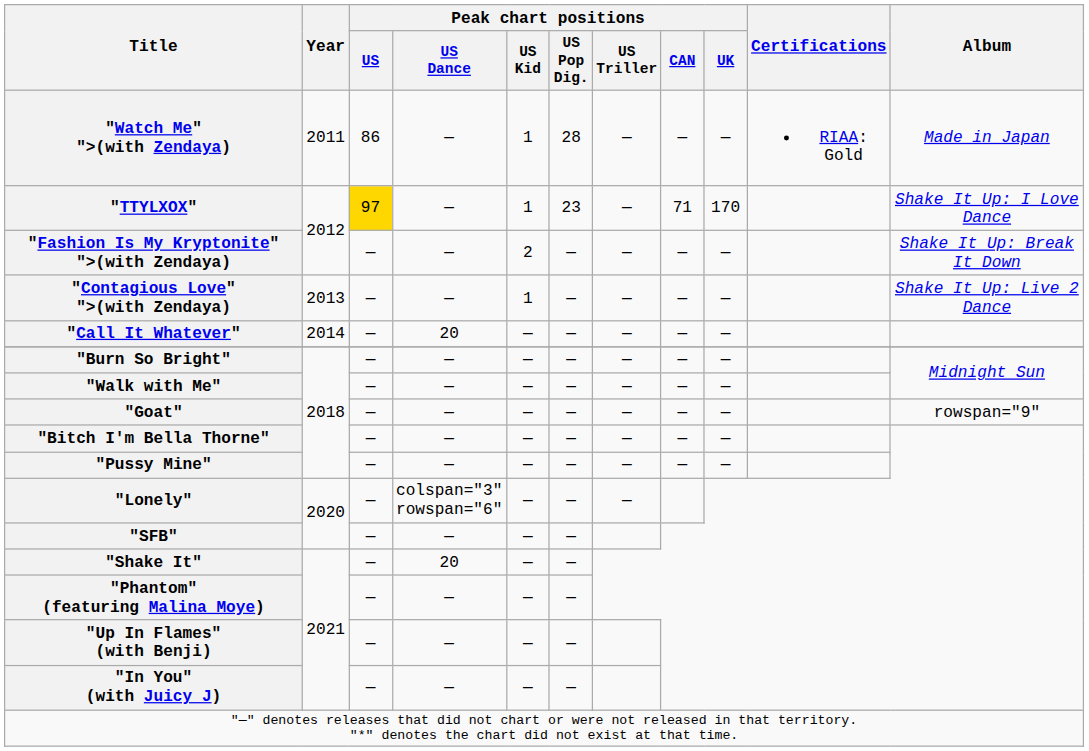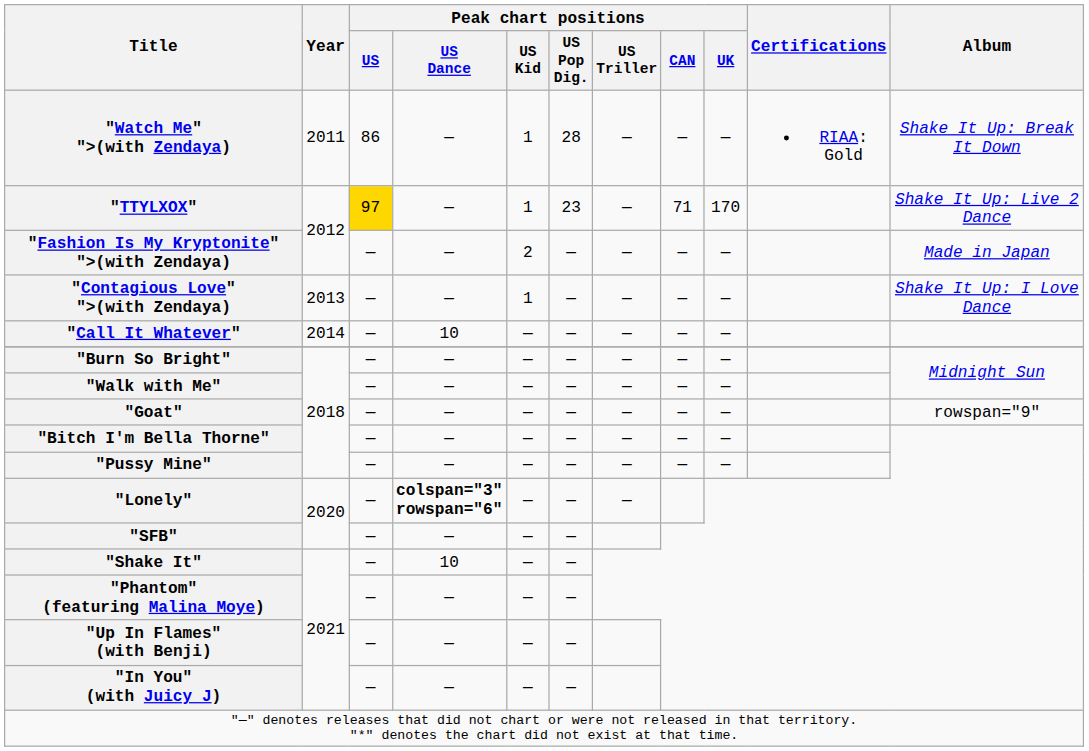(987, 138) Made in Japan -> (987, 138) Shake It Up: Break It Down
(987, 208) Shake It Up: I Love Dance -> (987, 208) Shake It Up: Live 2 Dance
(987, 253) Shake It Up: Break It Down -> (987, 253) Made in Japan
(987, 298) Shake It Up: Live 2 Dance -> (987, 298) Shake It Up: I Love Dance
(449, 333) 20 -> (449, 333) 10
(449, 500) normal -> (449, 500) bold
(449, 562) 20 -> (449, 562) 10
